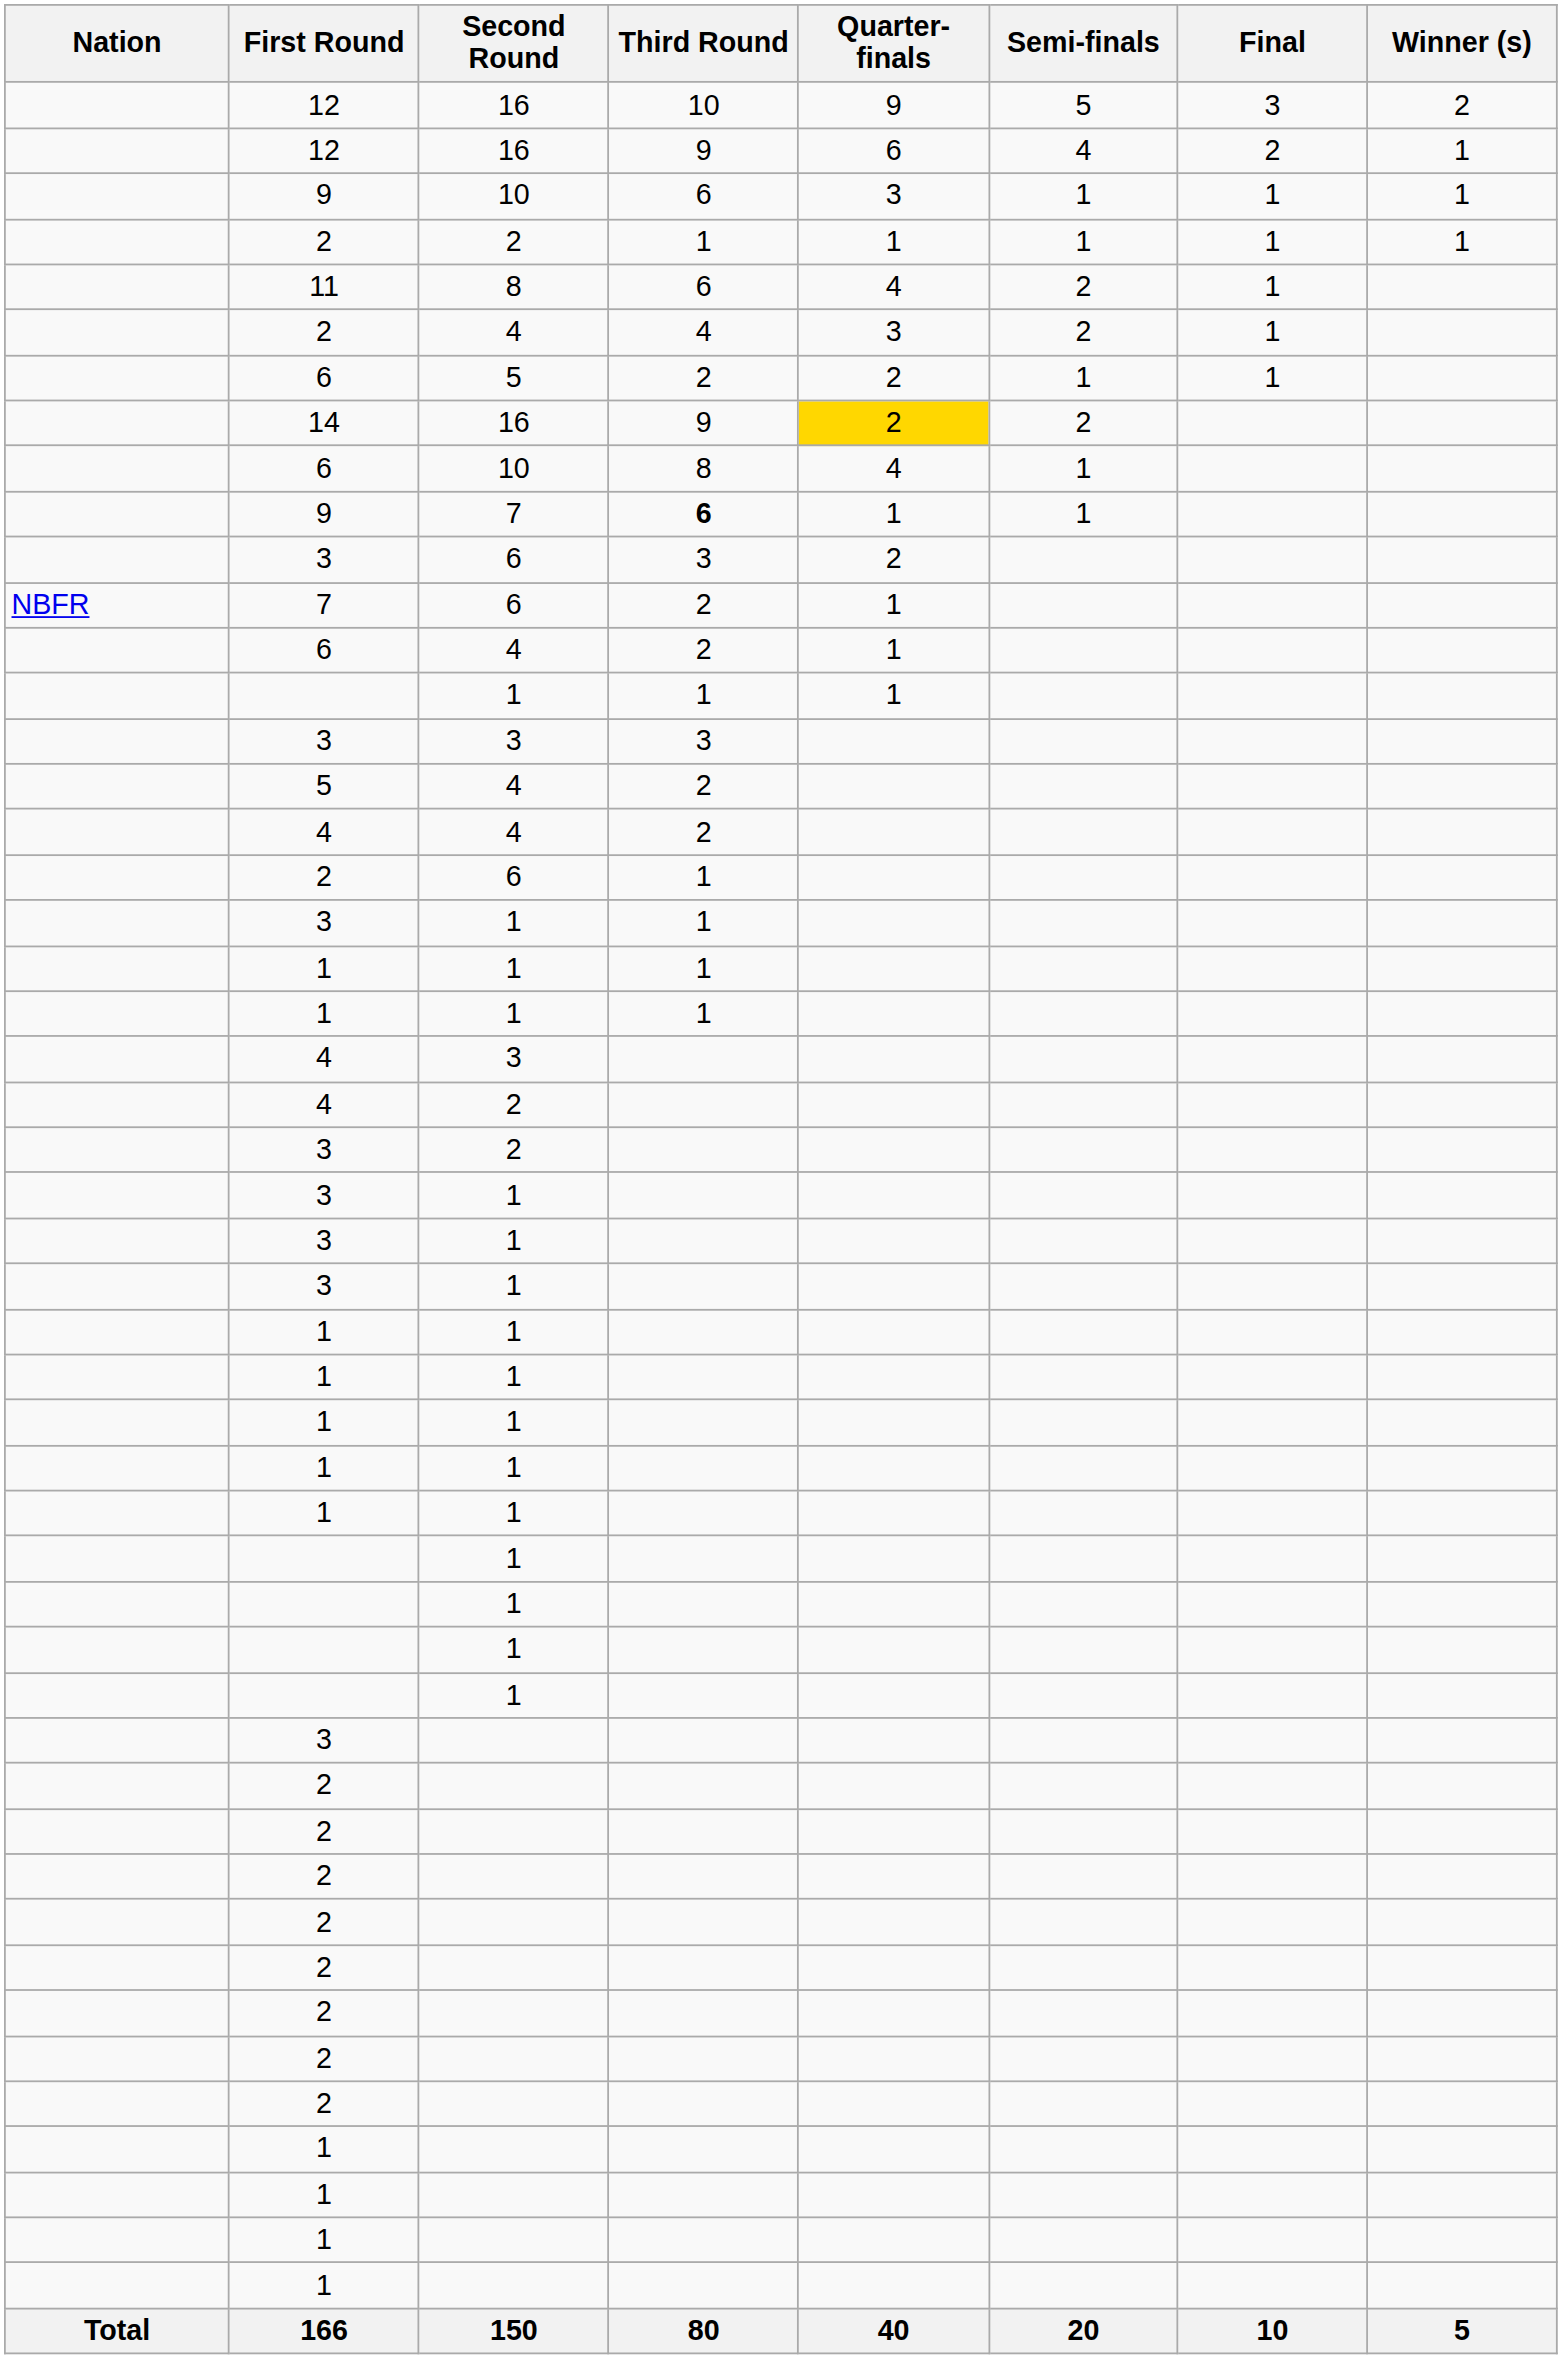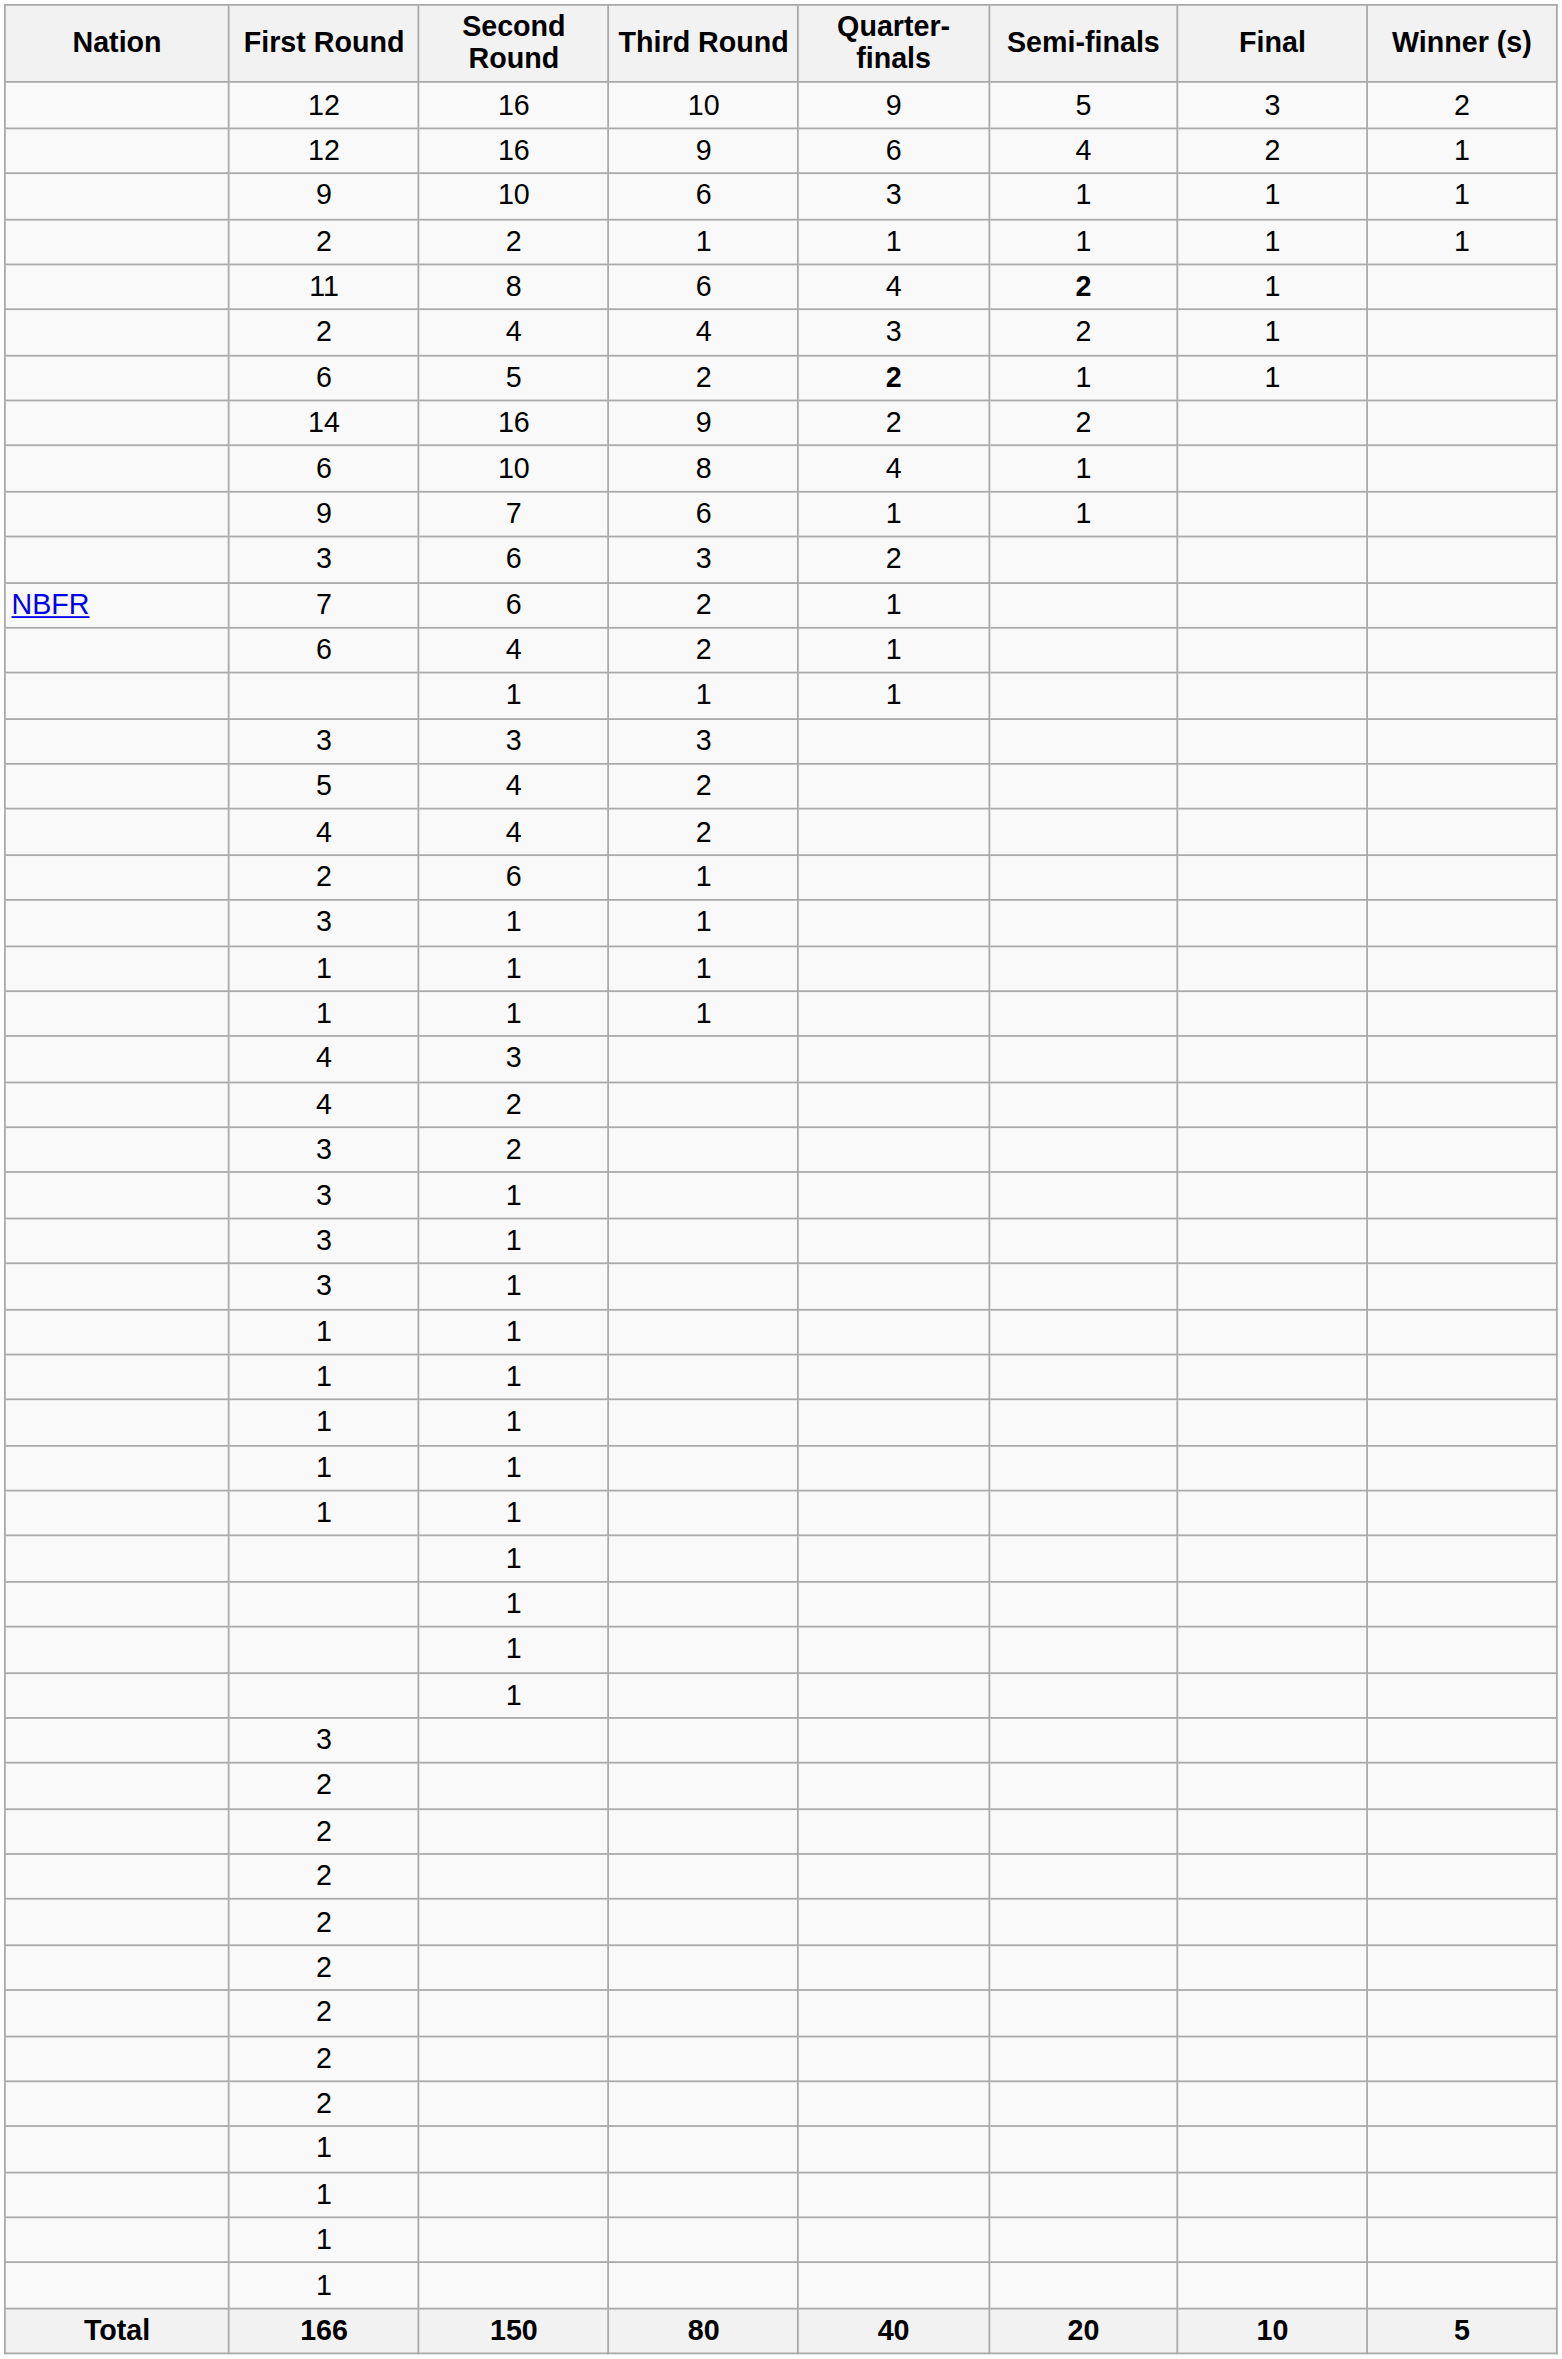(1083, 286) normal -> (1083, 286) bold
(894, 377) normal -> (894, 377) bold
(894, 422) gold background -> (894, 422) no background
(704, 513) bold -> (704, 513) normal
